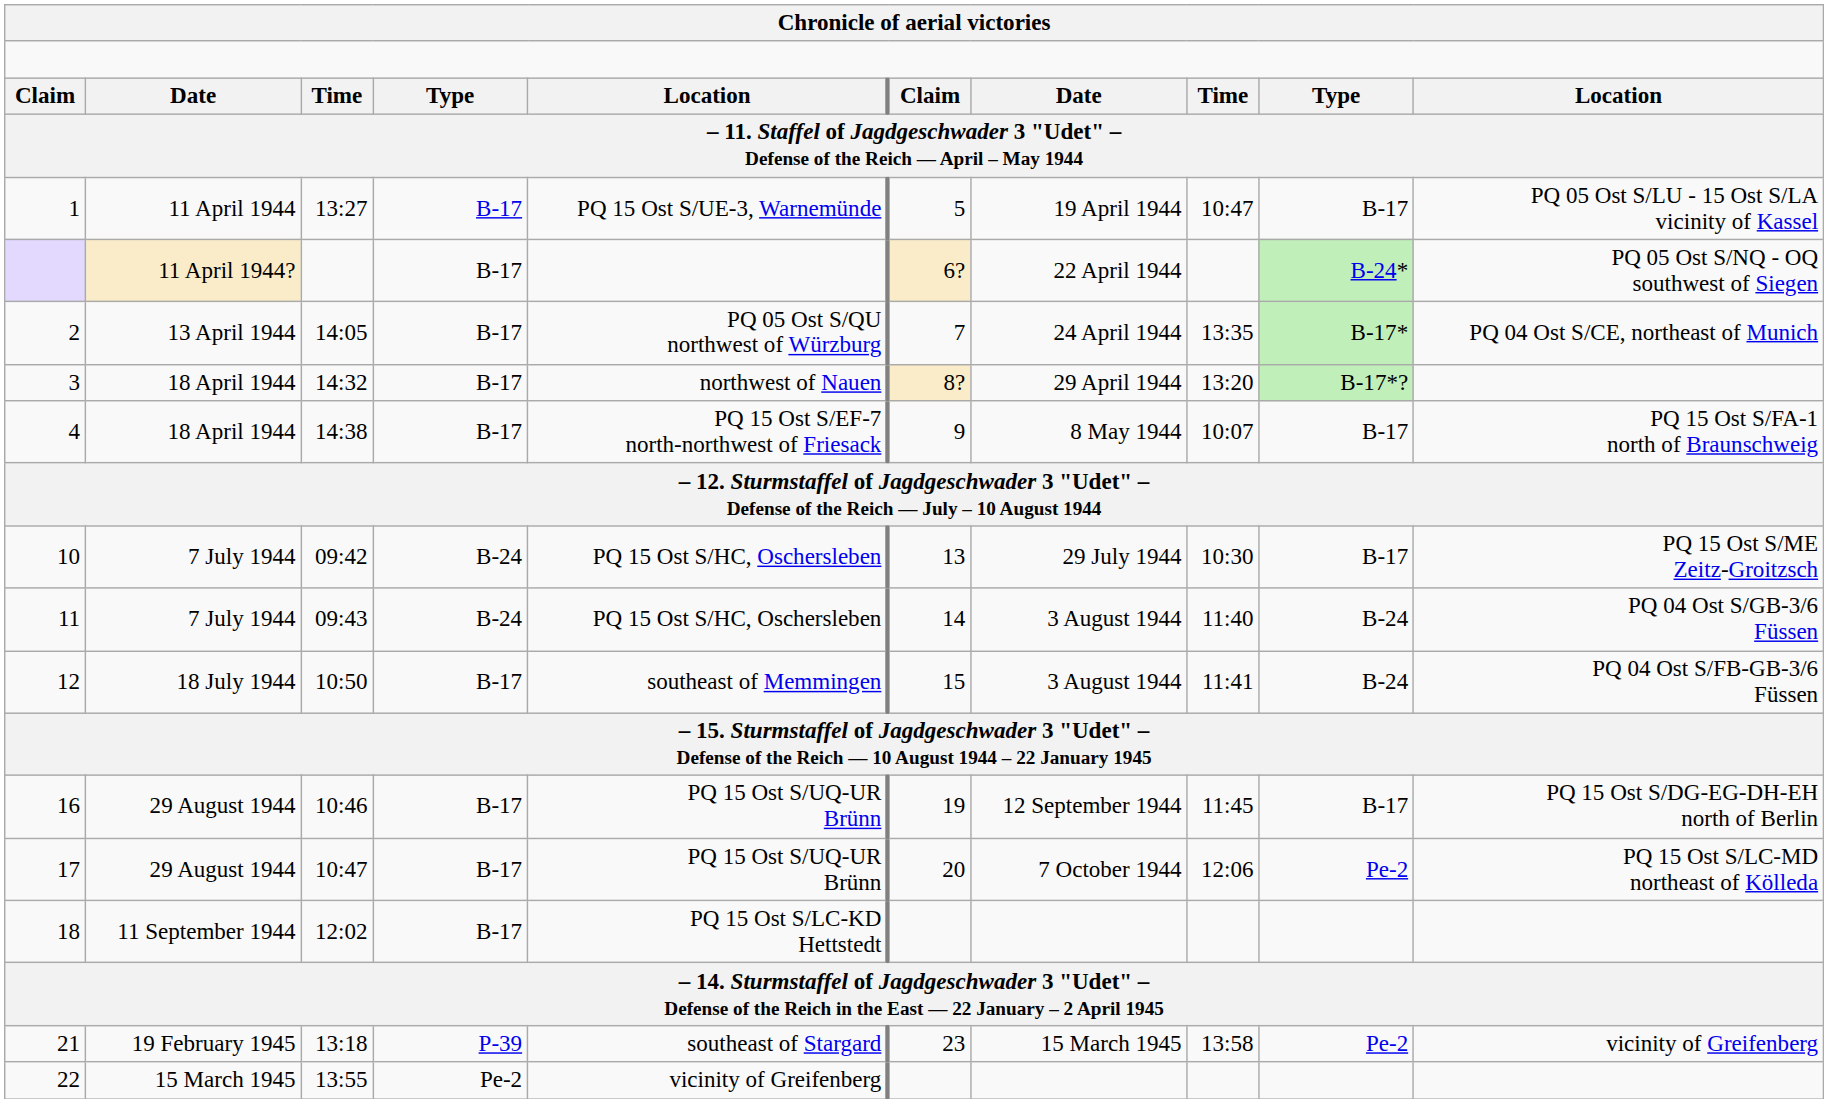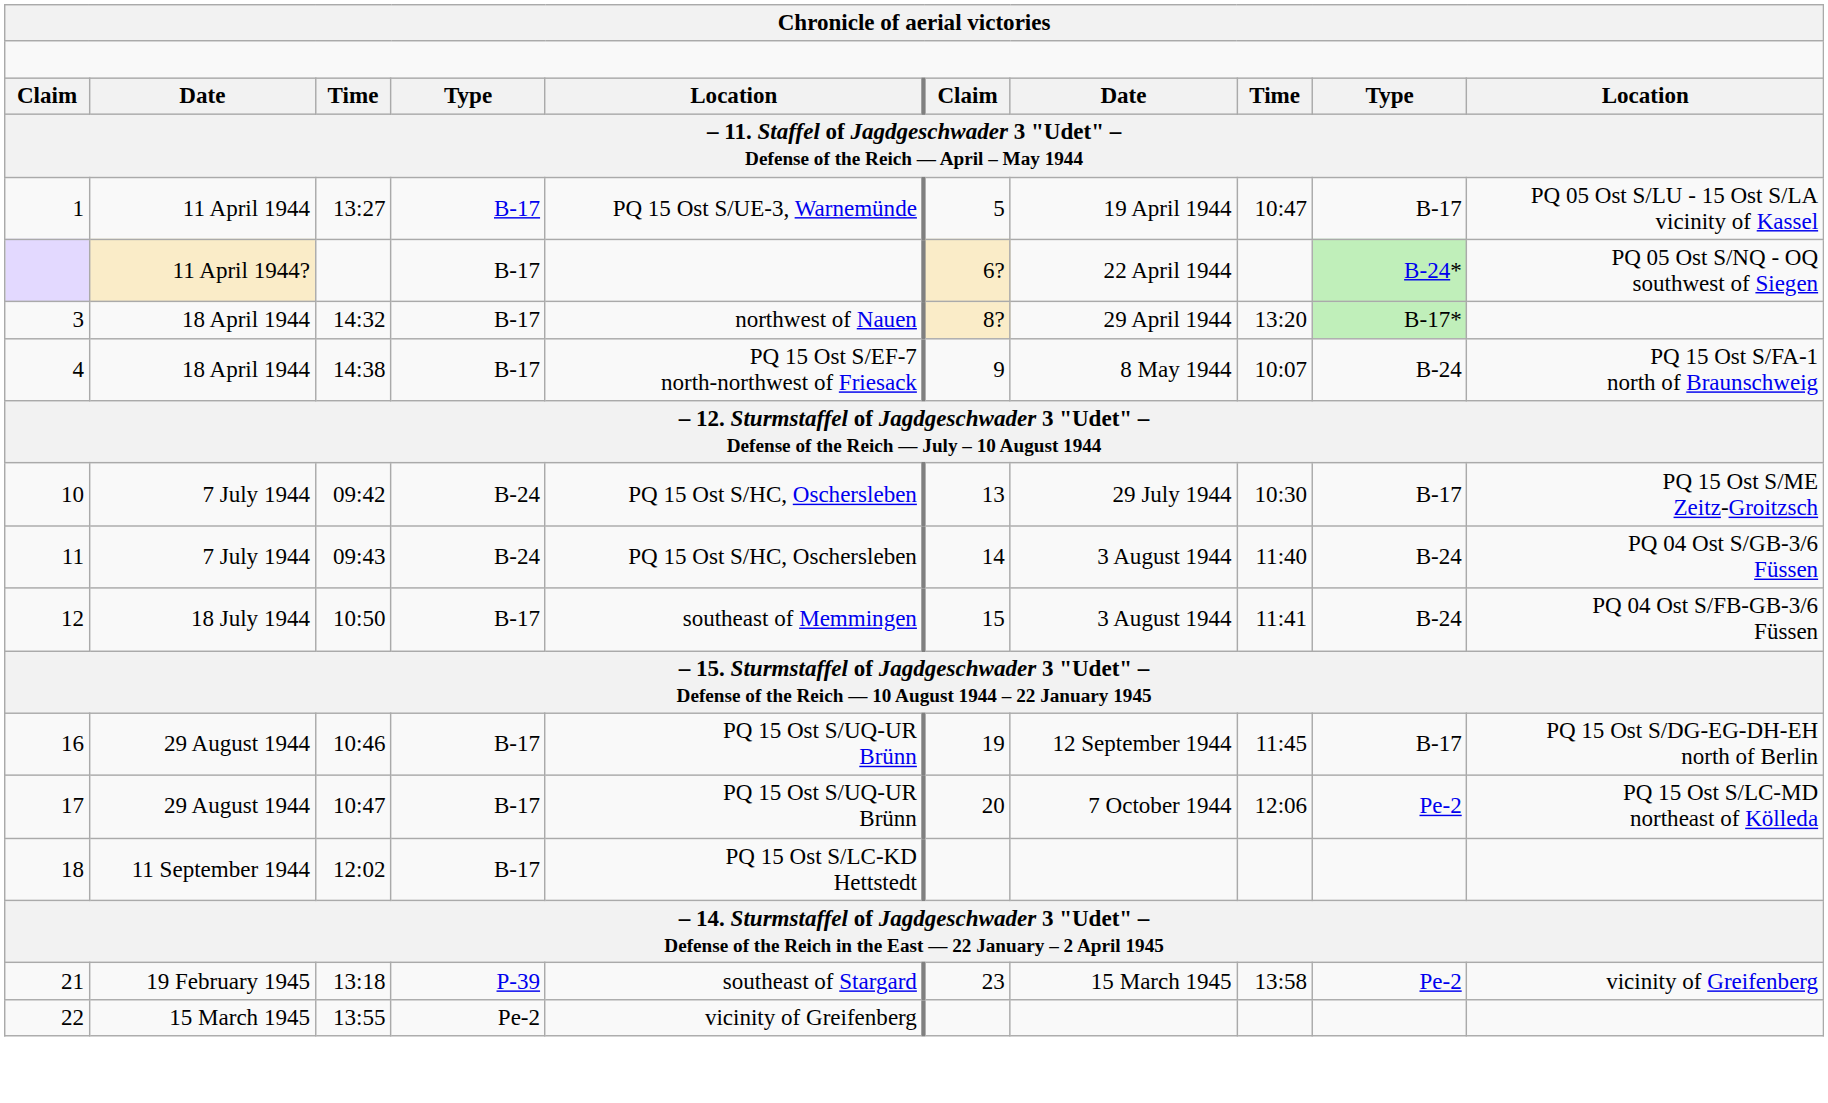- row: (74, 332)
(1374, 382) B-17*? -> (1433, 319) B-17*
(1385, 431) B-17 -> (1439, 369) B-24
